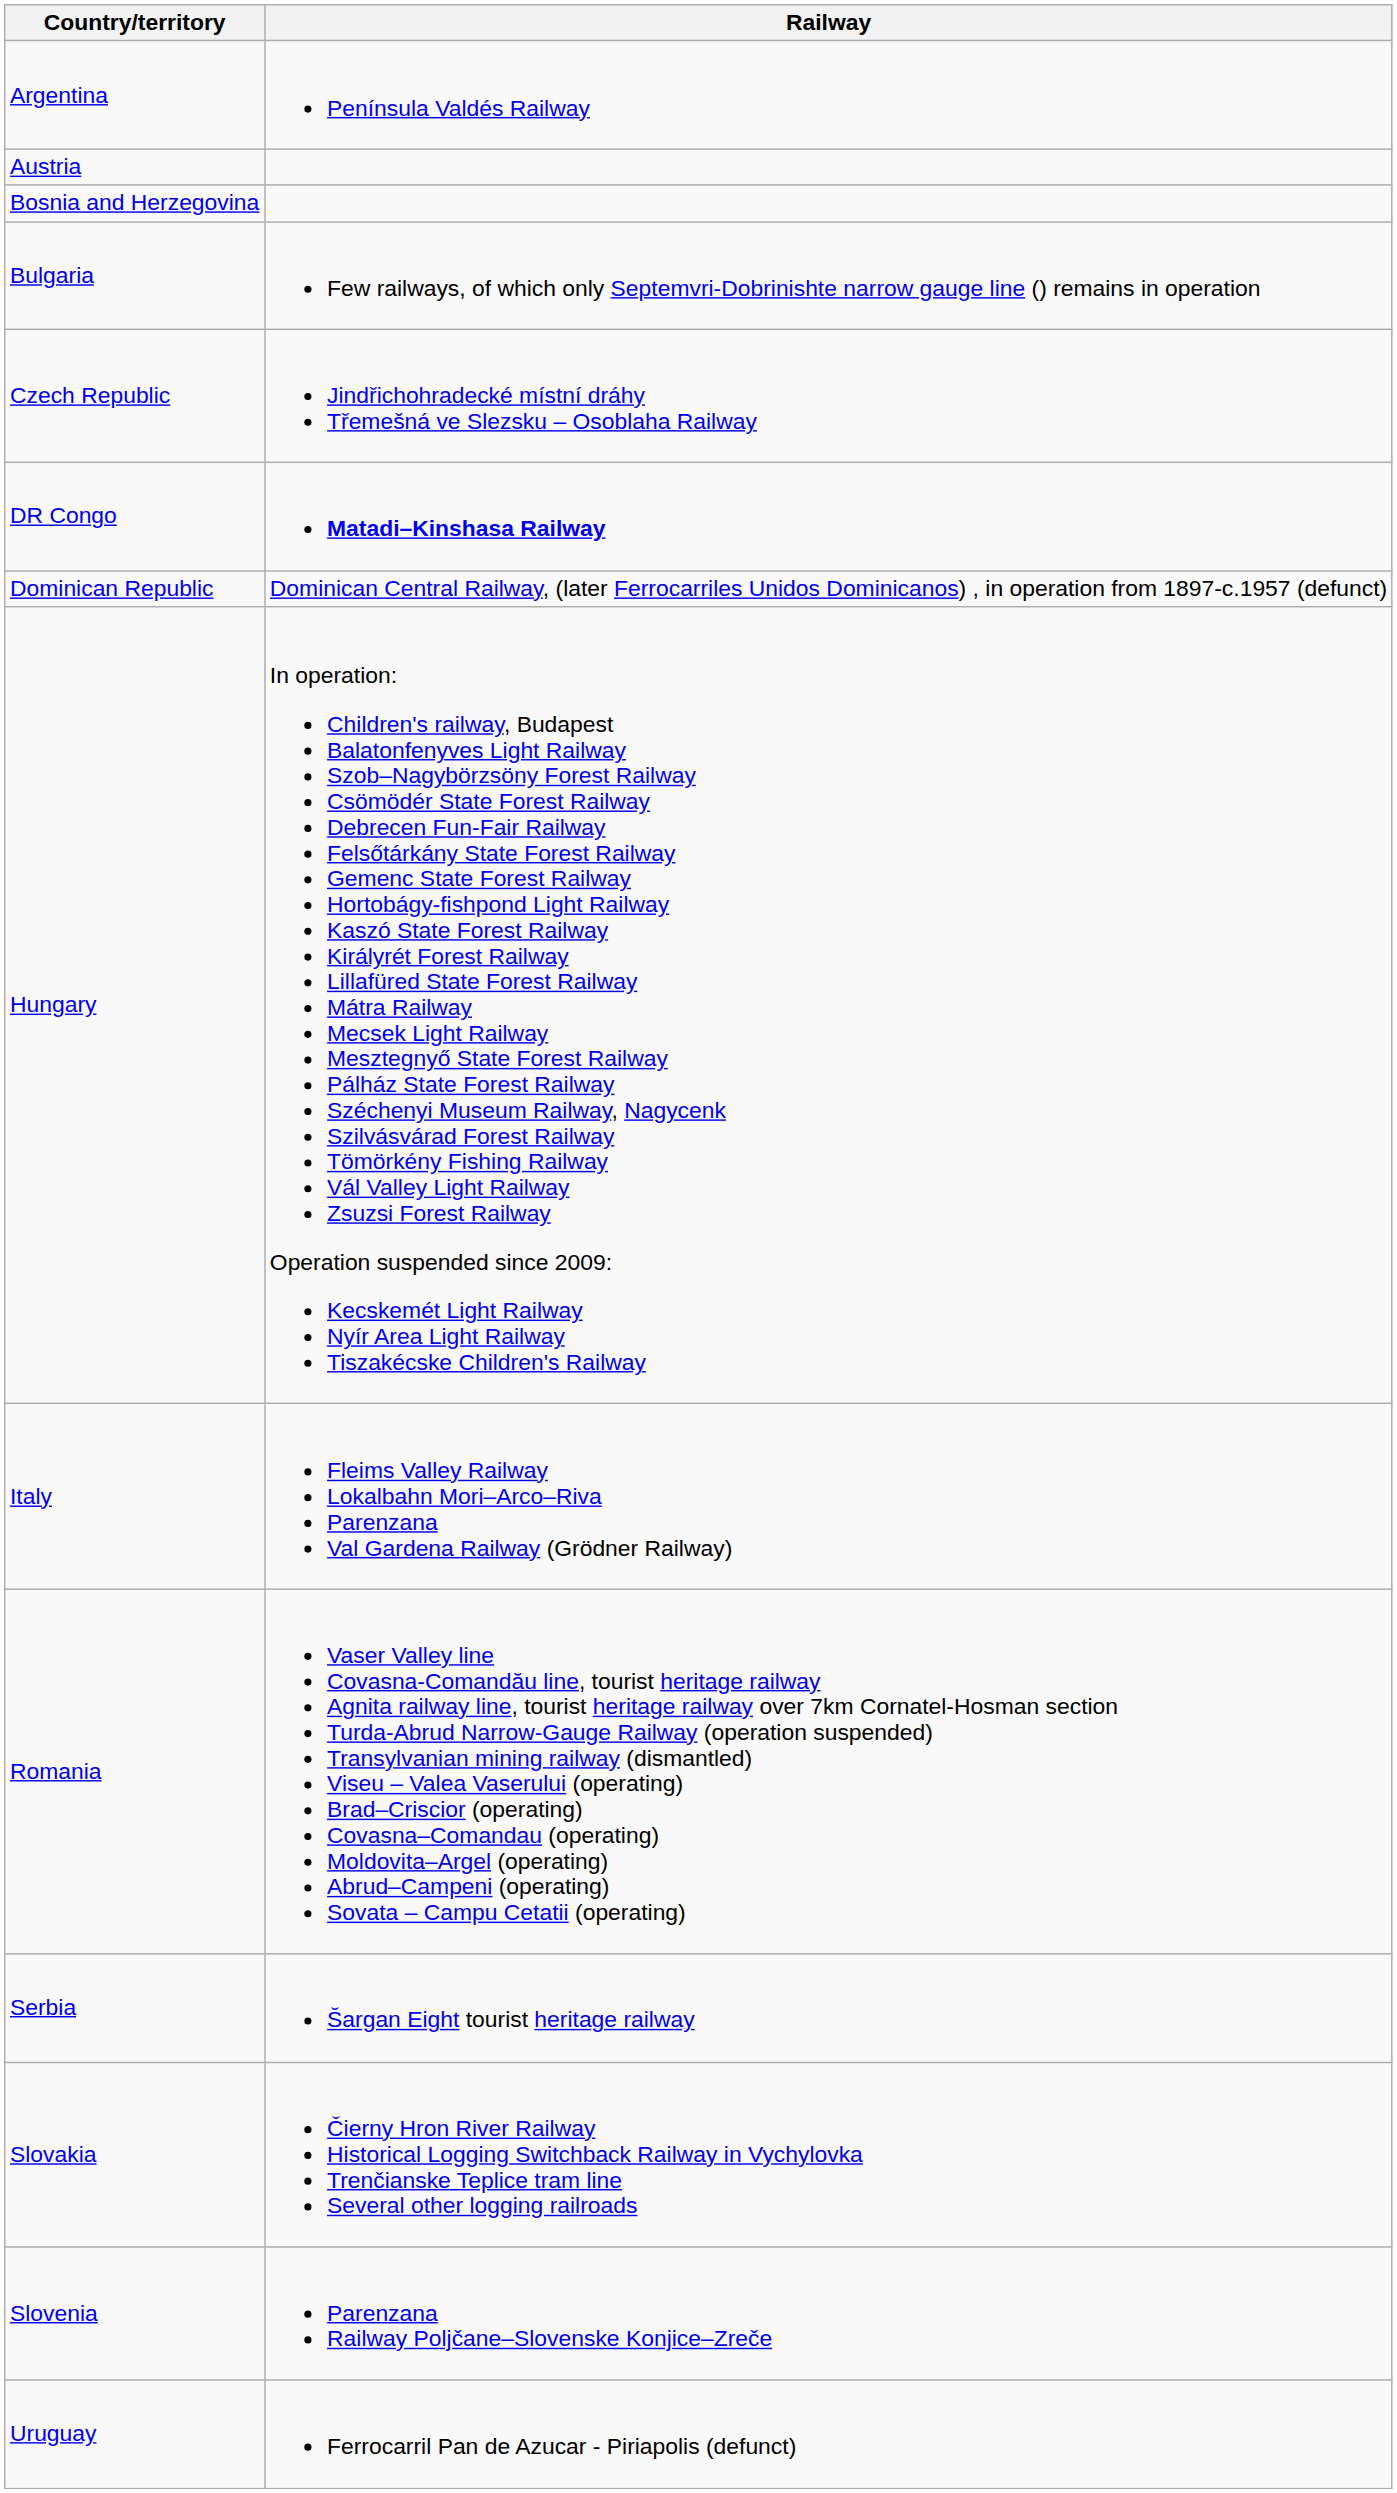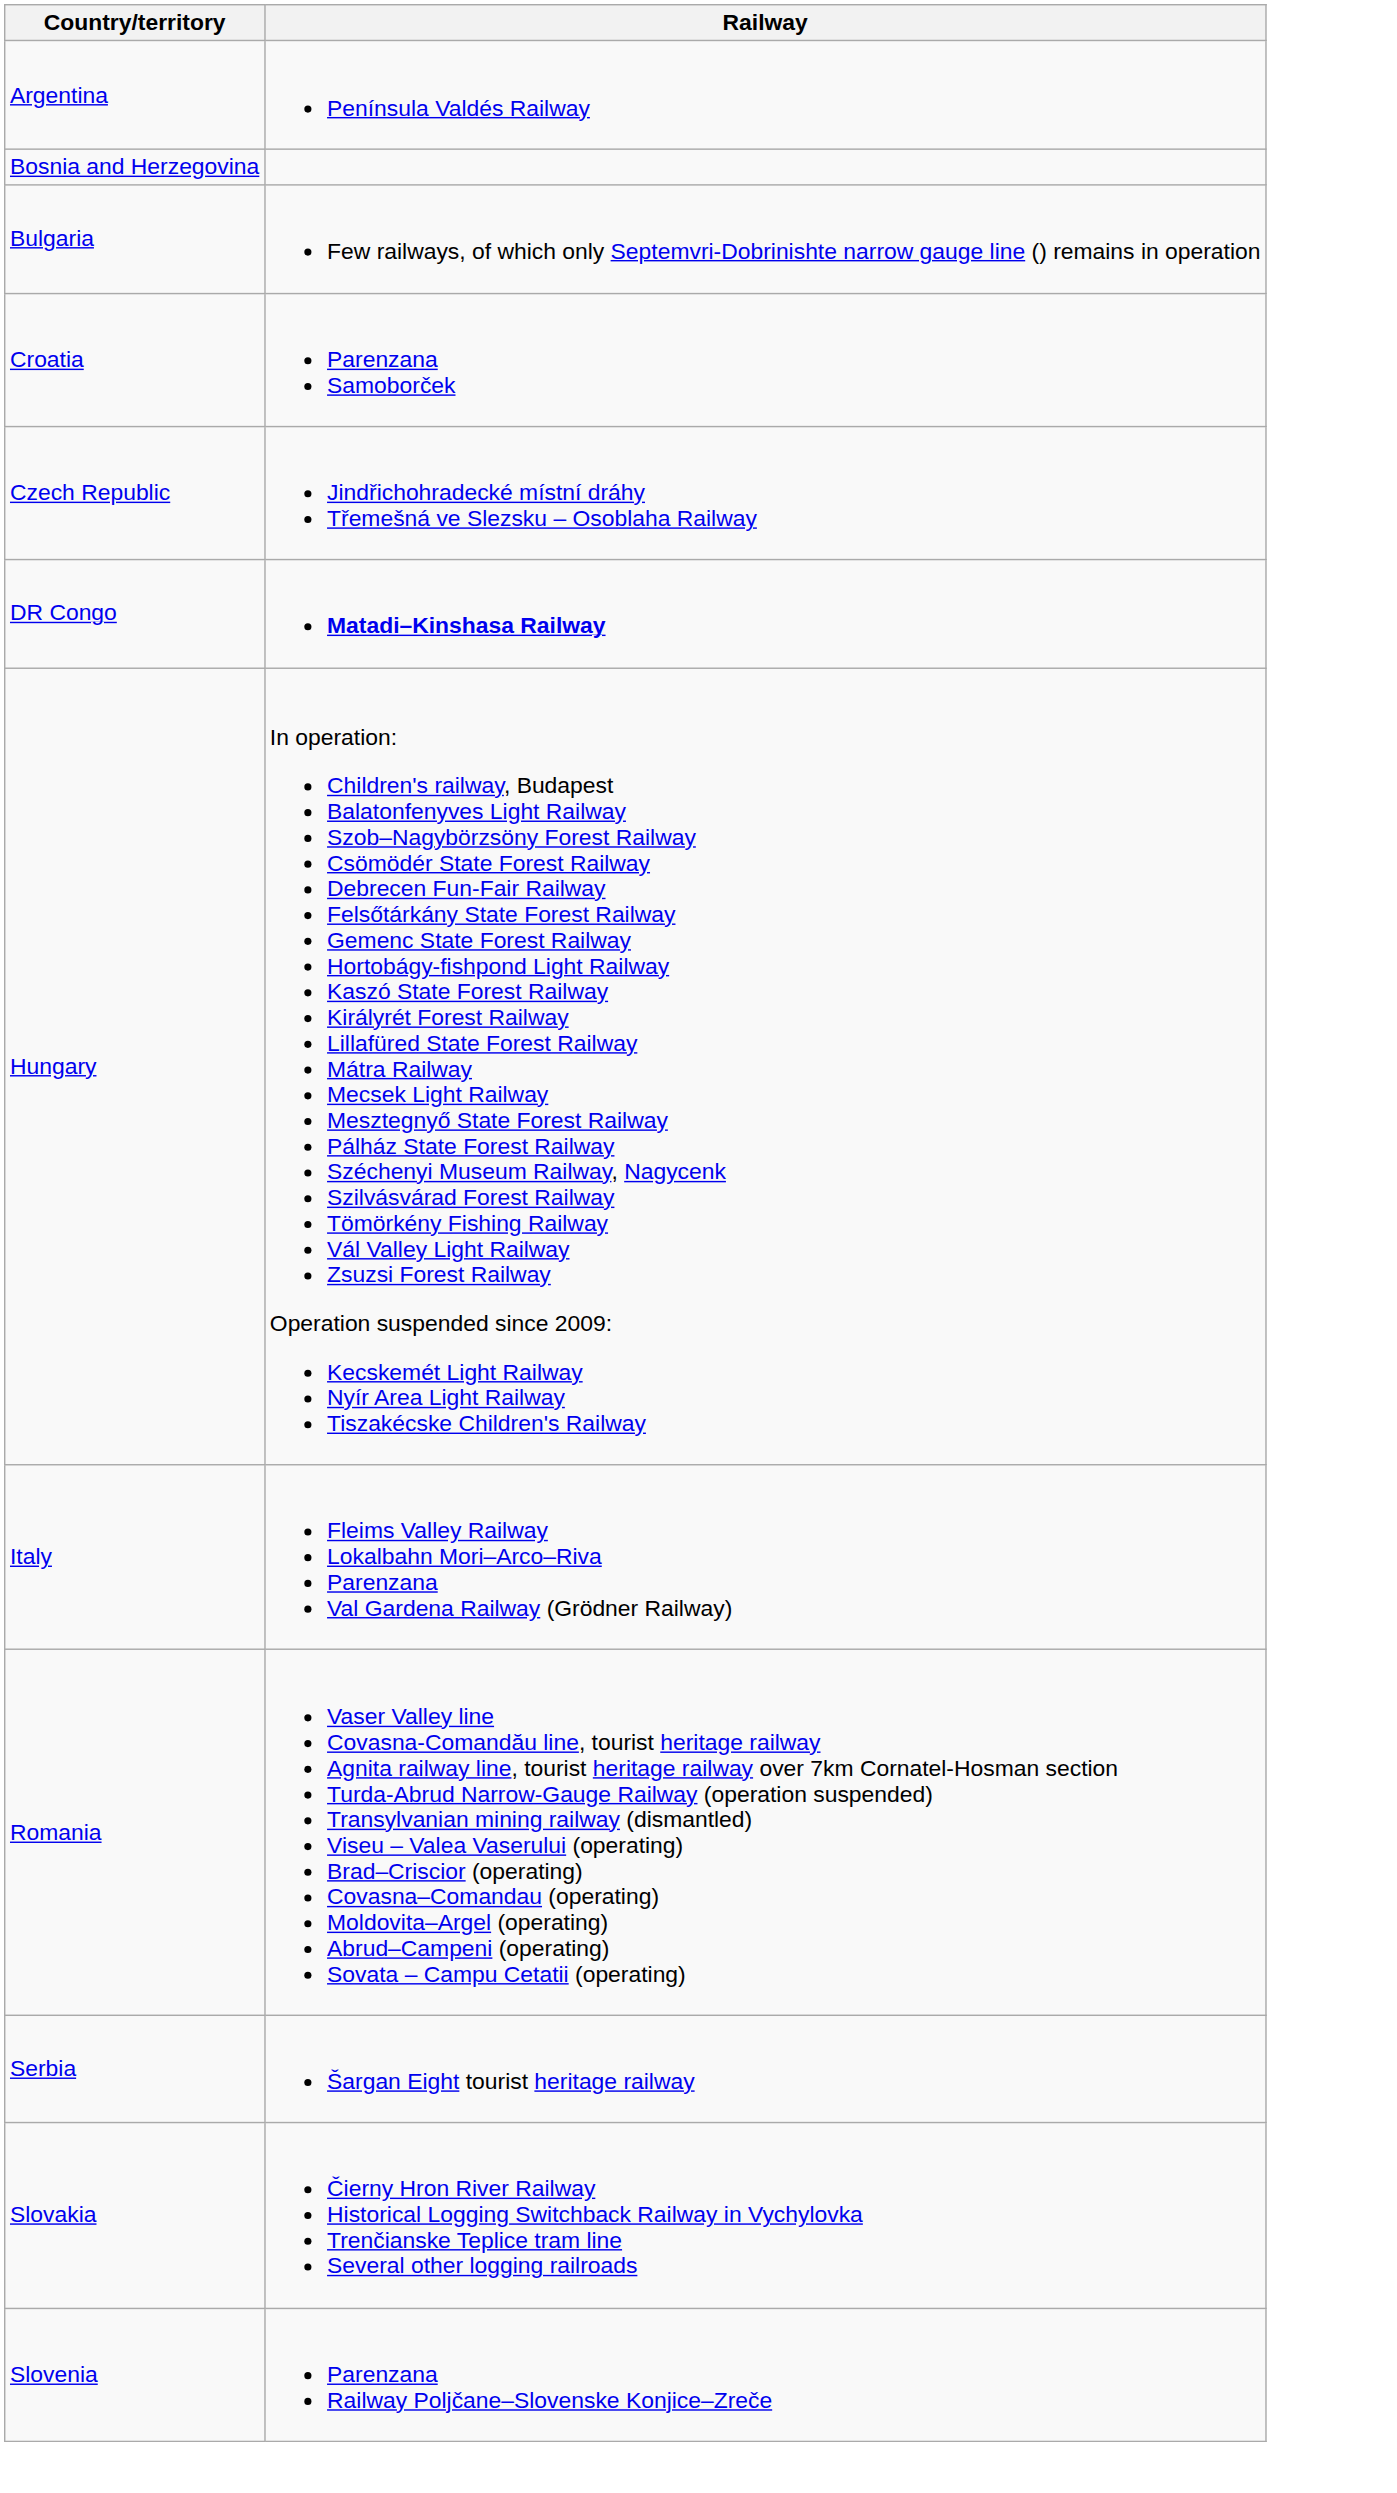- row: (46, 166)
+ row: (47, 359)
- row: (112, 588)
- row: (53, 2433)
